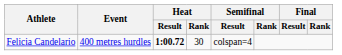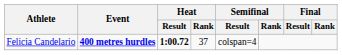(115, 42) normal -> (118, 42) bold
(199, 42) 30 -> (203, 42) 37
